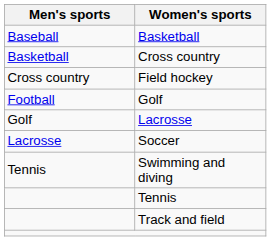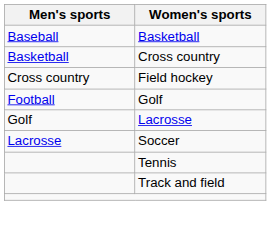- row: (182, 169)
